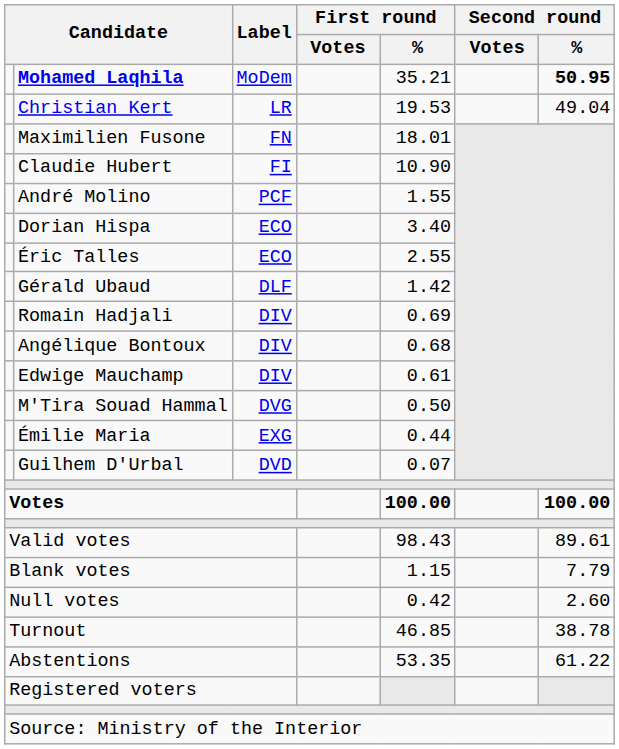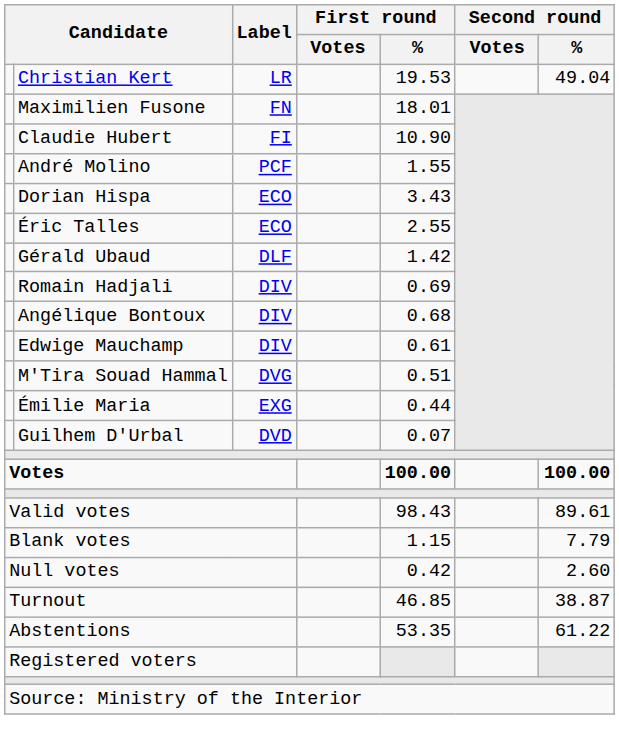- row: (101, 79)
(429, 228) 3.40 -> (429, 198) 3.43
(429, 406) 0.50 -> (429, 376) 0.51
(583, 632) 38.78 -> (583, 602) 38.87
